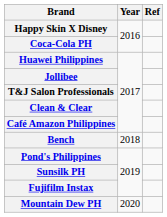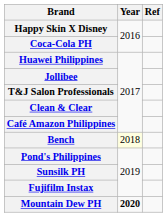(130, 140) no background -> (130, 140) lightyellow background
(130, 204) normal -> (130, 204) bold
